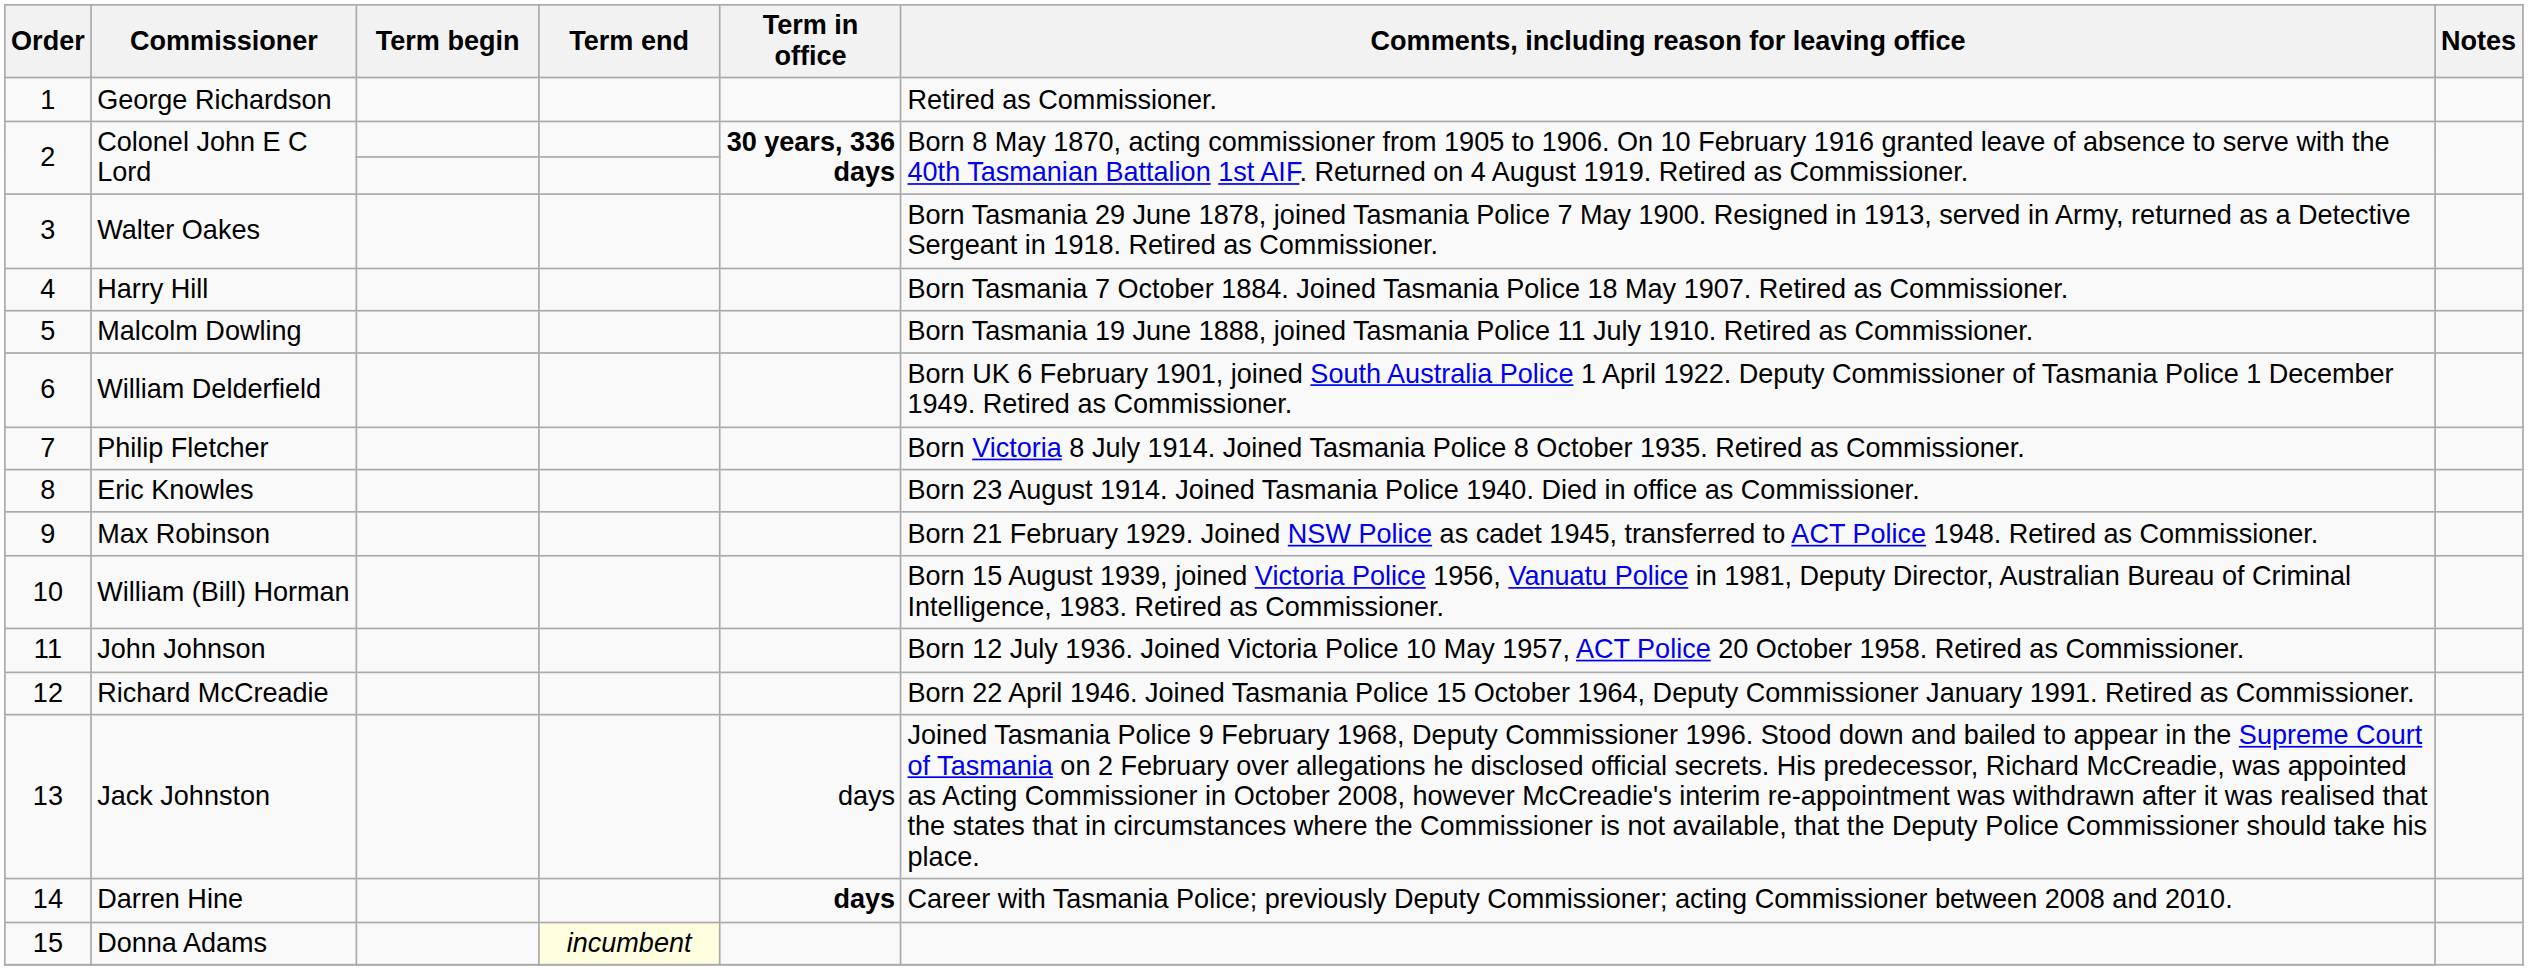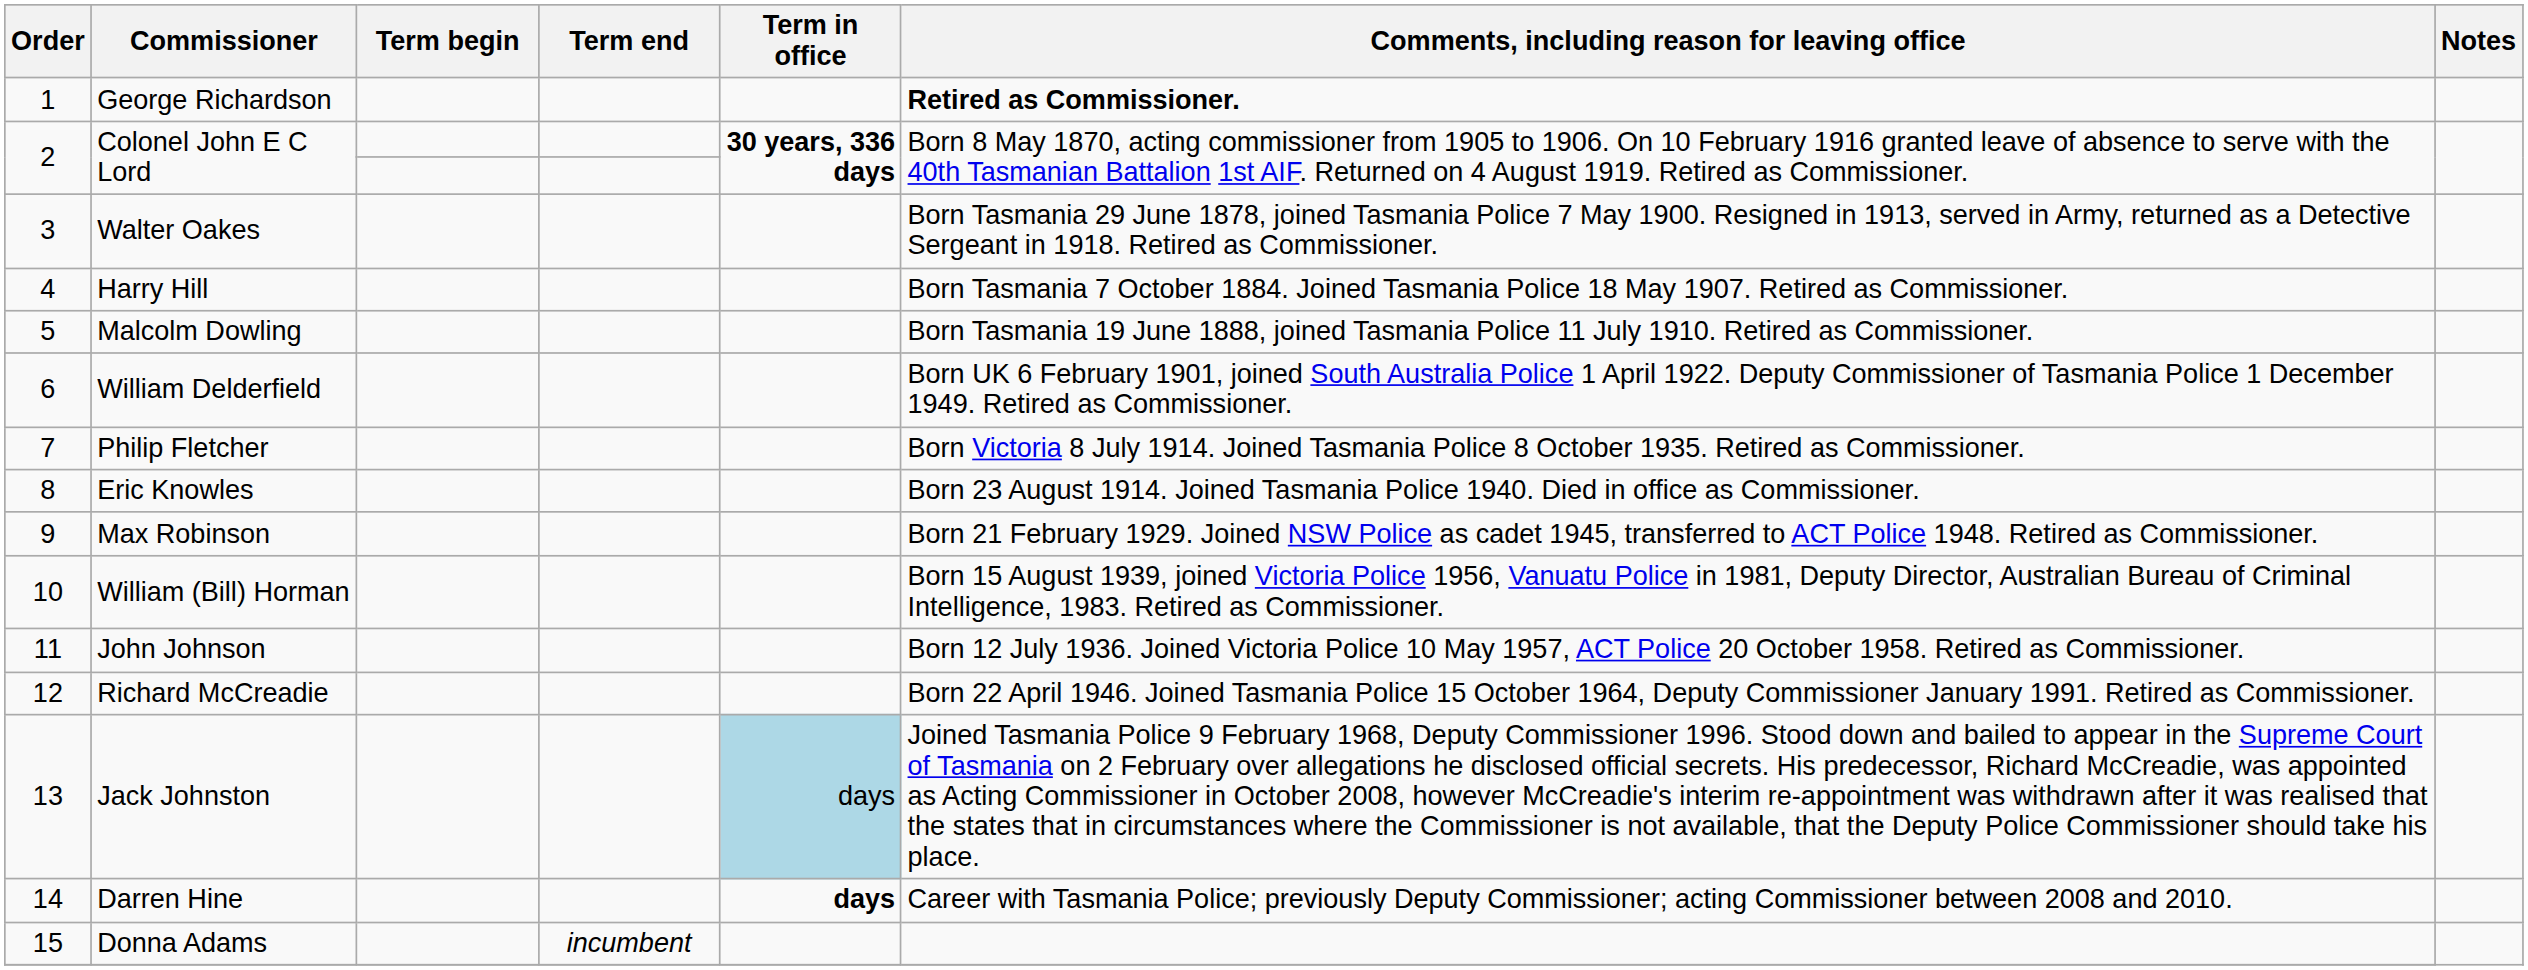(1062, 99) normal -> (1074, 99) bold
(867, 796) no background -> (867, 796) lightblue background
(629, 942) lightyellow background -> (629, 942) no background
